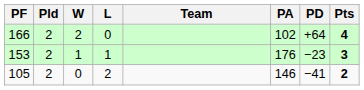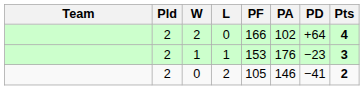columns swapped: (197, 14) <-> (19, 14)
